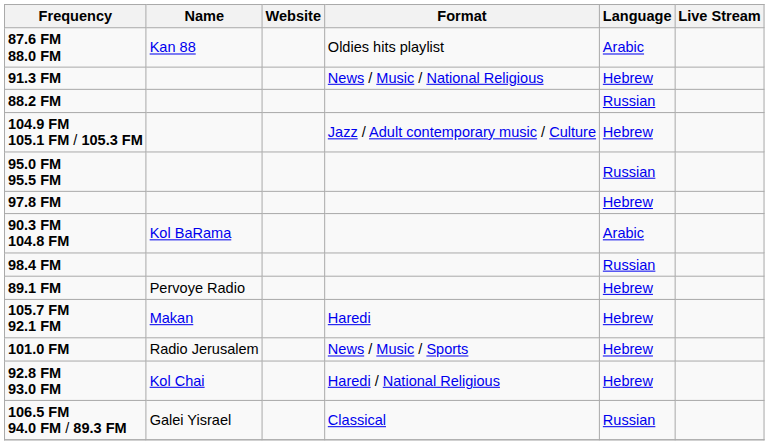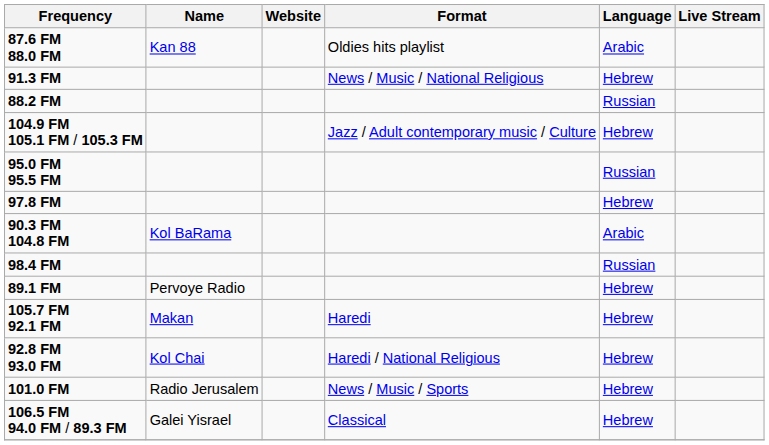rows swapped: (35, 381) <-> (39, 350)
(629, 420) Russian -> (628, 420) Hebrew
